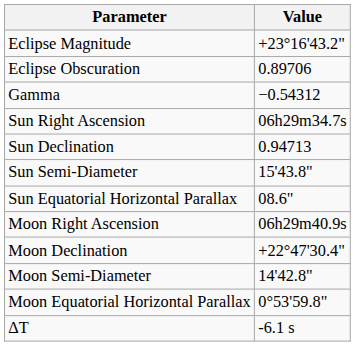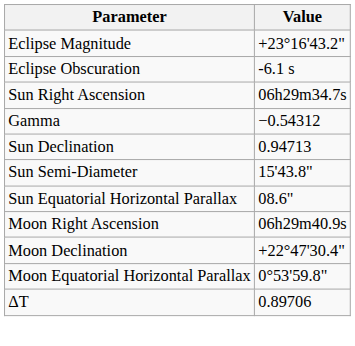(285, 69) 0.89706 -> (276, 69) -6.1 s
rows swapped: (34, 95) <-> (77, 120)
- row: (80, 276)
(276, 328) -6.1 s -> (285, 302) 0.89706
